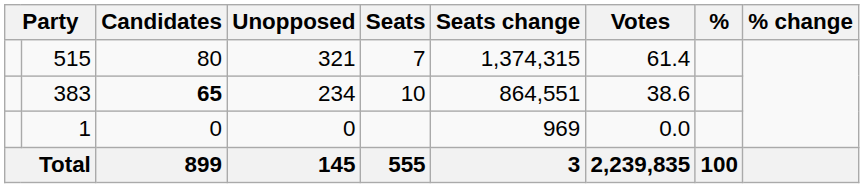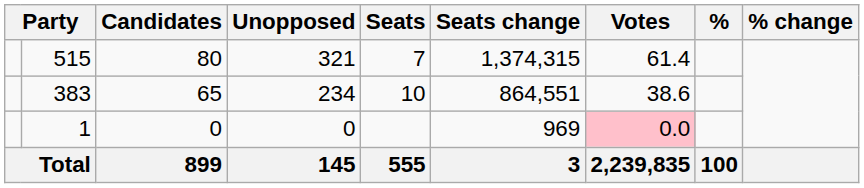(209, 93) bold -> (209, 93) normal
(675, 128) no background -> (675, 128) pink background
